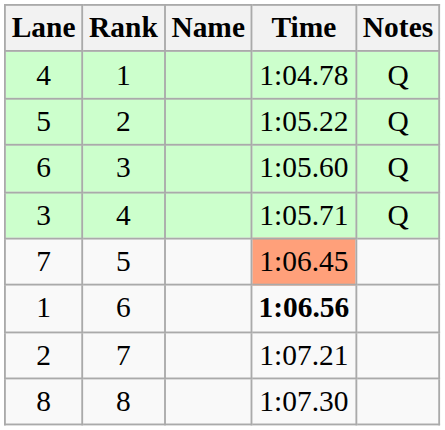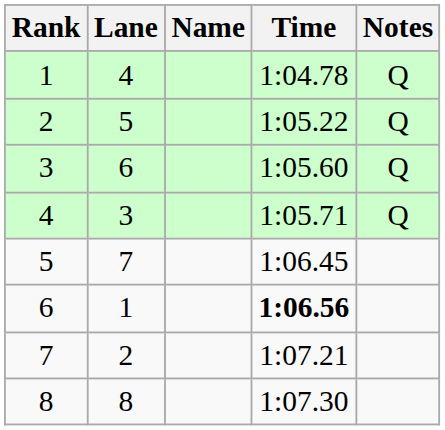columns swapped: (123, 27) <-> (44, 27)
(304, 261) lightsalmon background -> (304, 261) no background
